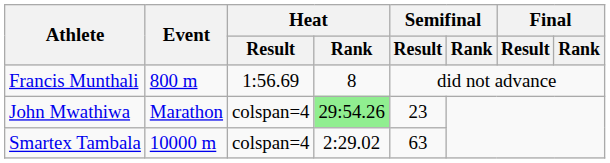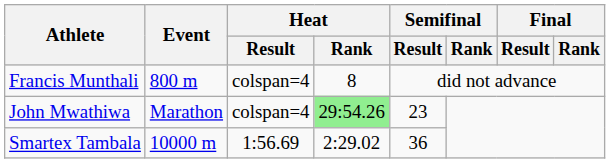(271, 80) 1:56.69 -> (271, 80) colspan=4
(271, 143) colspan=4 -> (271, 143) 1:56.69
(418, 143) 63 -> (418, 143) 36
